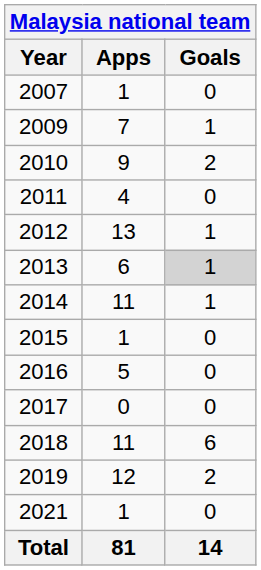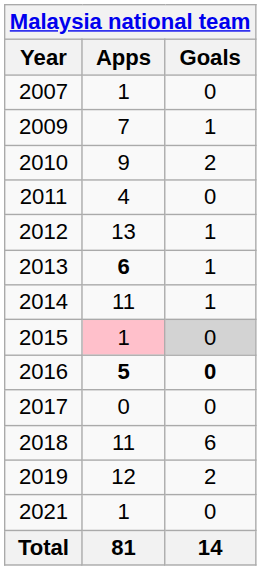(124, 267) normal -> (124, 267) bold
(210, 267) lightgrey background -> (210, 267) no background
(124, 337) no background -> (124, 337) pink background
(210, 337) no background -> (210, 337) lightgrey background
(124, 372) normal -> (124, 372) bold
(210, 372) normal -> (210, 372) bold
